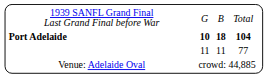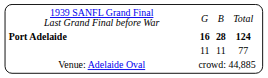(205, 37) 10 -> (205, 37) 16
(221, 37) 18 -> (221, 37) 28
(243, 37) 104 -> (243, 37) 124
